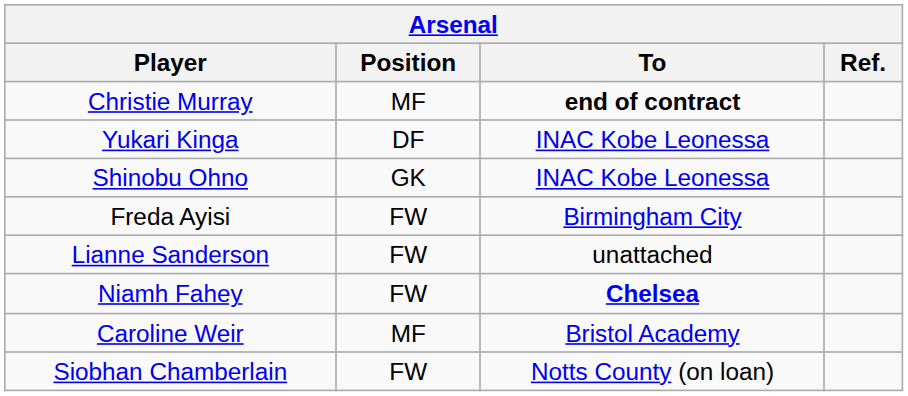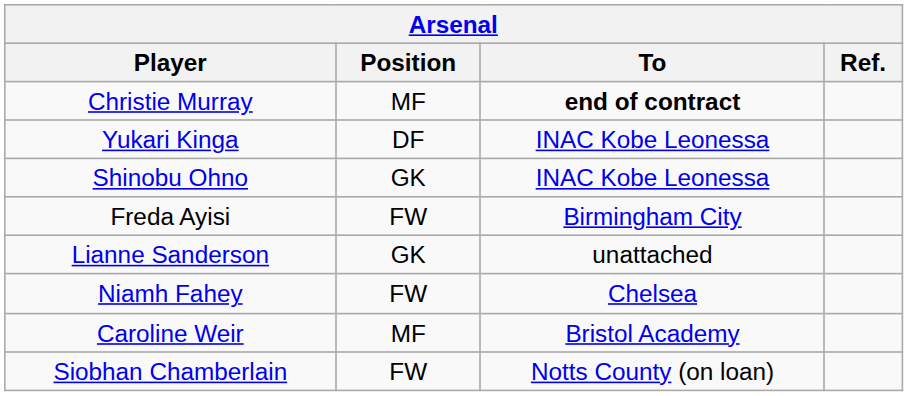(408, 255) FW -> (408, 255) GK
(652, 294) bold -> (652, 294) normal
